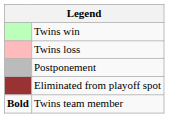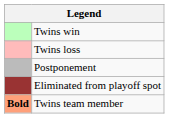(18, 104) no background -> (18, 104) lightsalmon background
